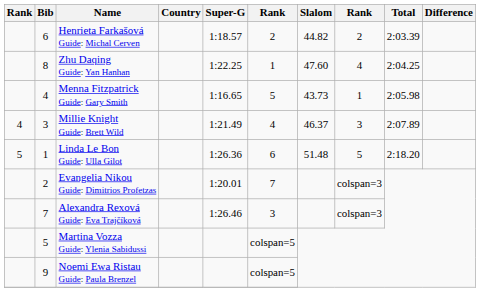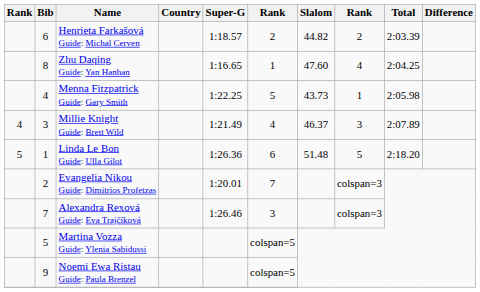(225, 65) 1:22.25 -> (225, 65) 1:16.65
(225, 95) 1:16.65 -> (225, 95) 1:22.25
